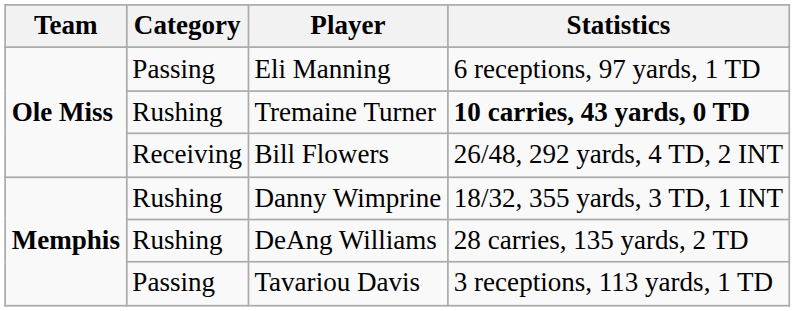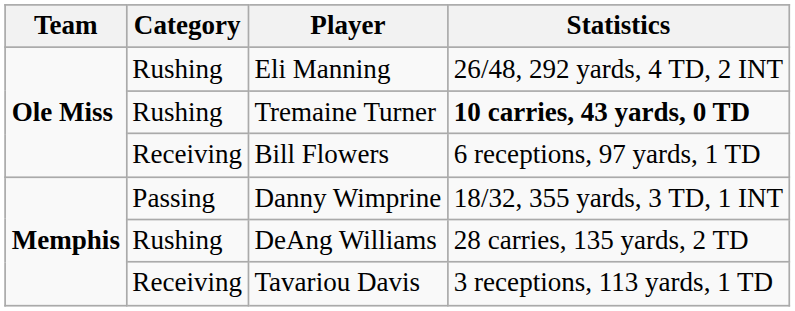(174, 68) Passing -> (177, 68) Rushing
(607, 68) 6 receptions, 97 yards, 1 TD -> (618, 68) 26/48, 292 yards, 4 TD, 2 INT
(618, 154) 26/48, 292 yards, 4 TD, 2 INT -> (607, 154) 6 receptions, 97 yards, 1 TD
(177, 197) Rushing -> (174, 197) Passing
(174, 283) Passing -> (187, 283) Receiving
